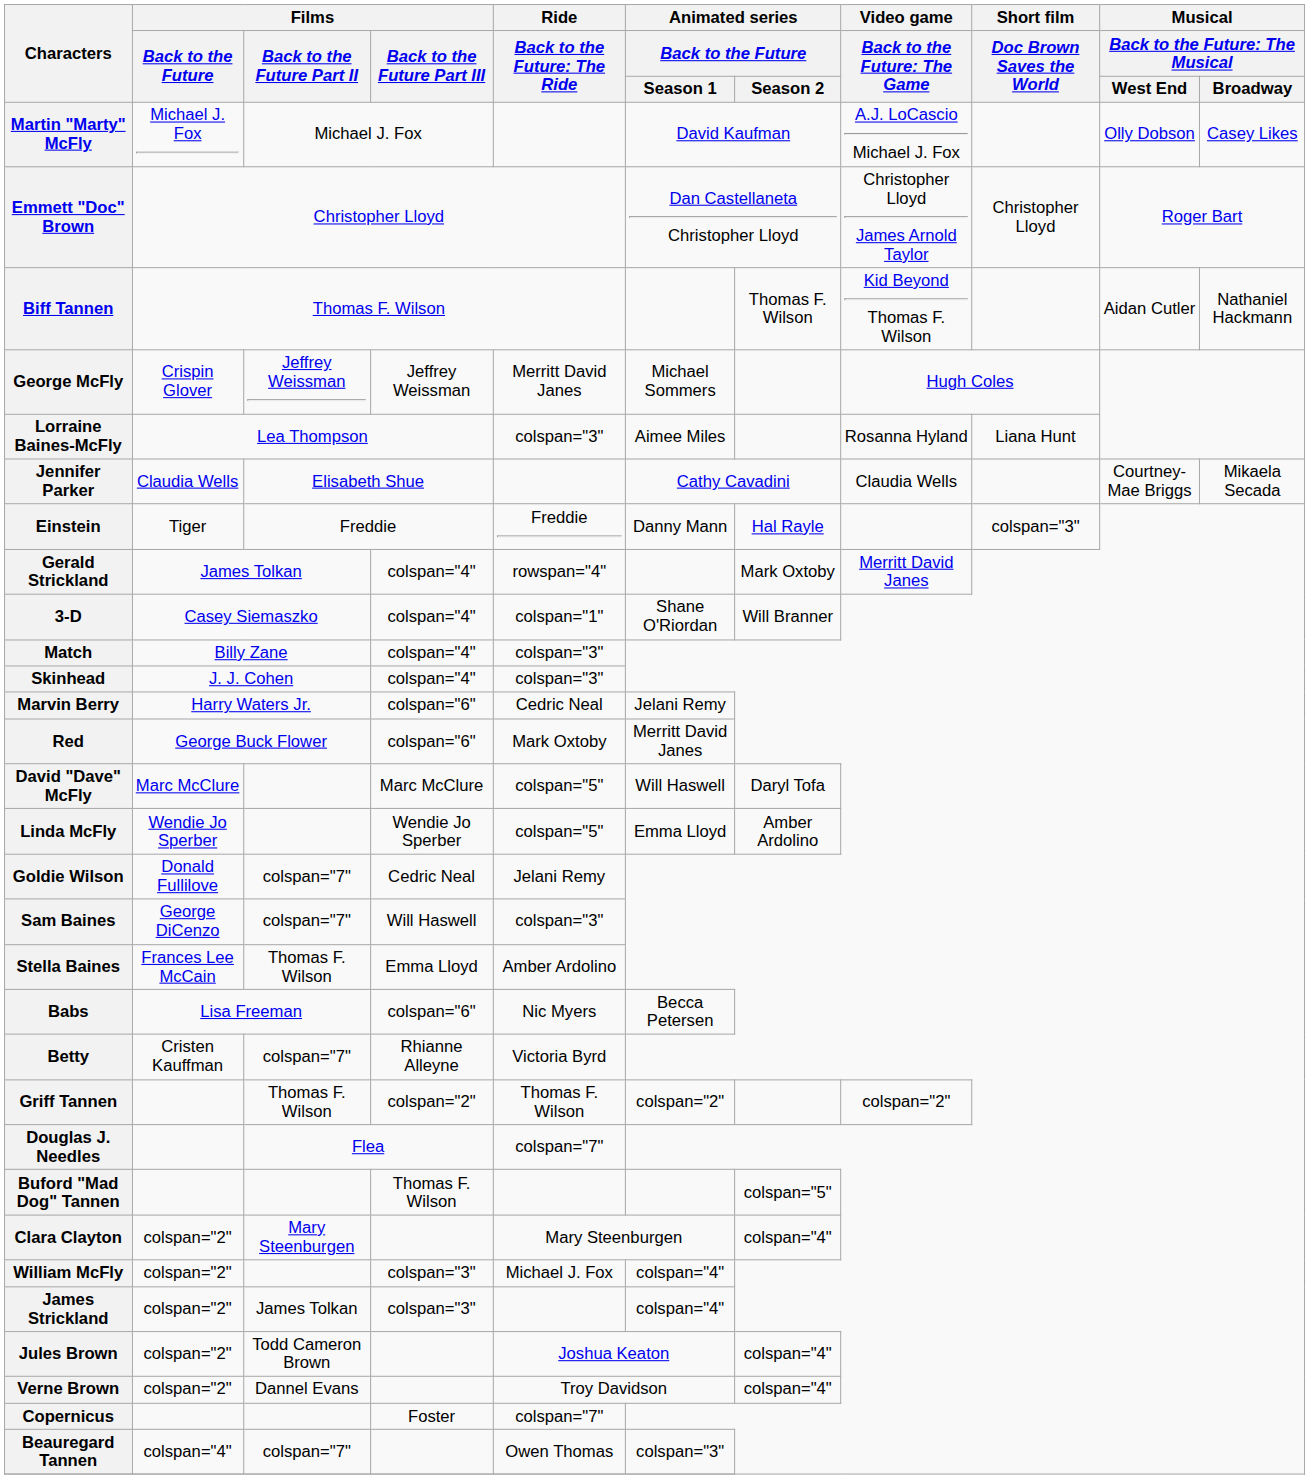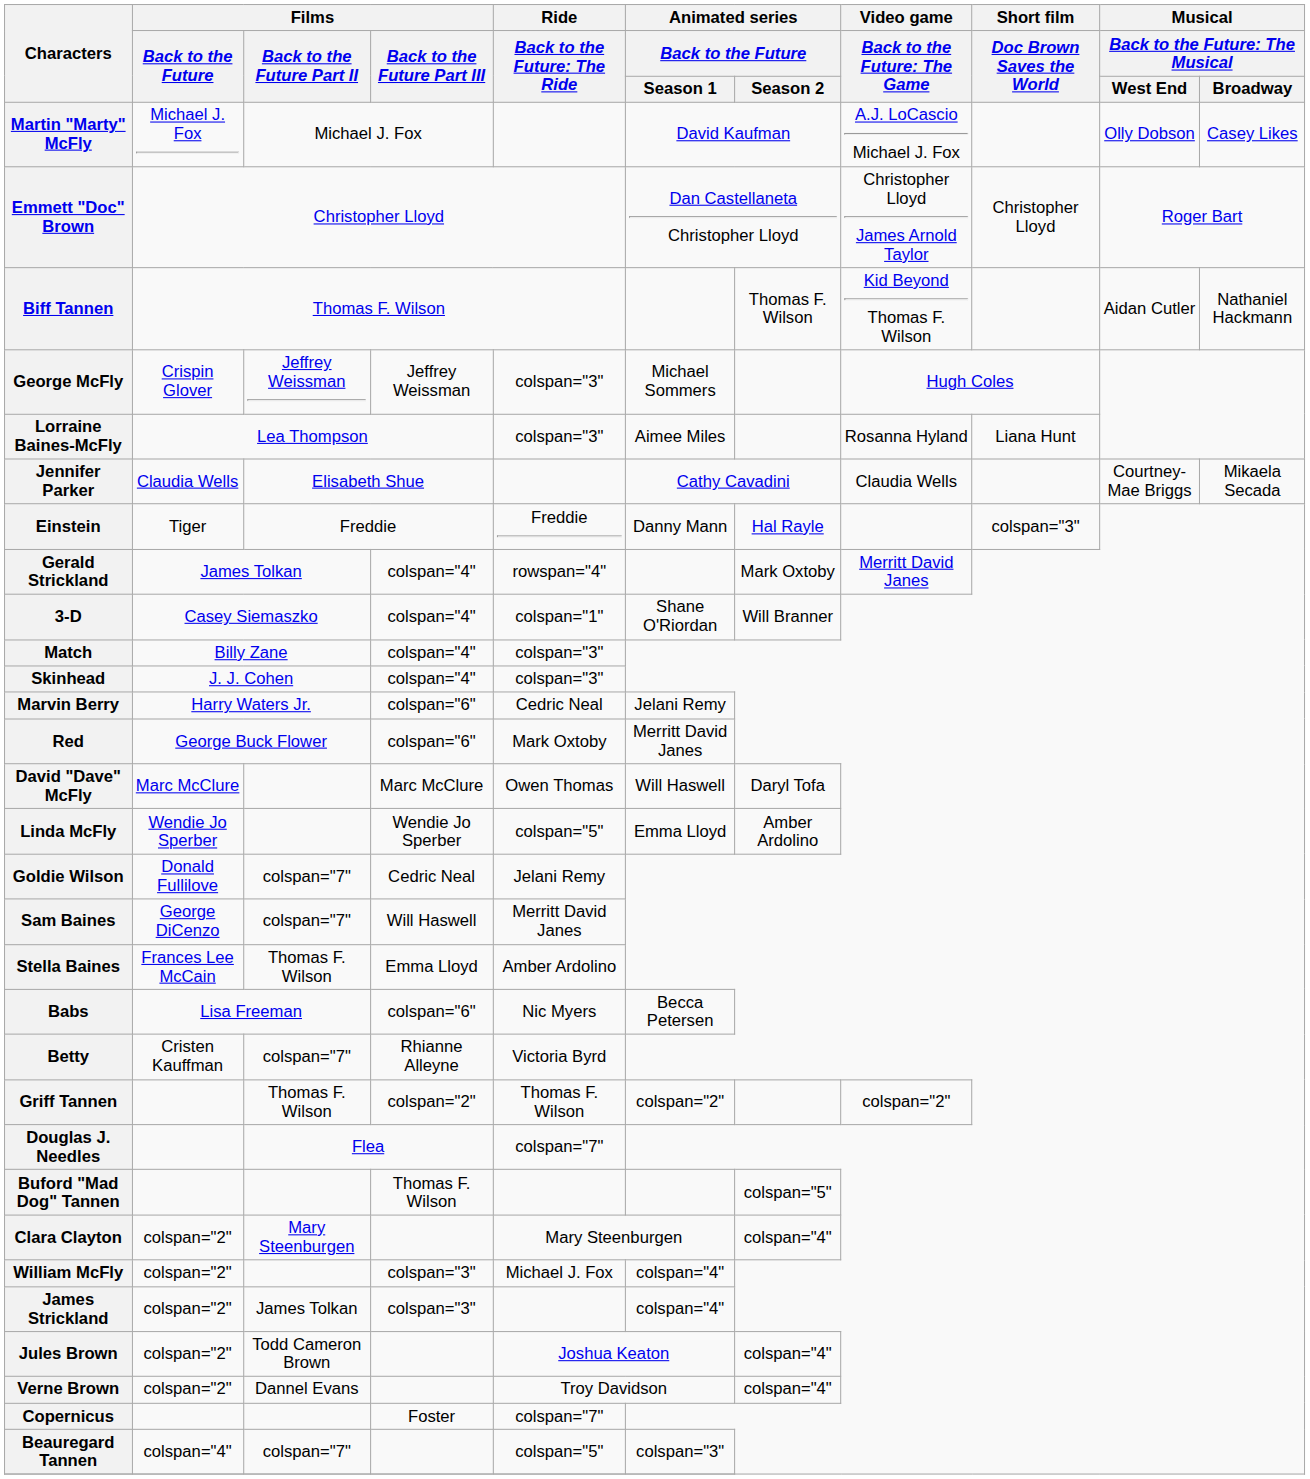(559, 381) Merritt David Janes -> (559, 381) colspan="3"
(559, 786) colspan="5" -> (559, 786) Owen Thomas
(559, 921) colspan="3" -> (559, 921) Merritt David Janes
(559, 1451) Owen Thomas -> (559, 1451) colspan="5"
